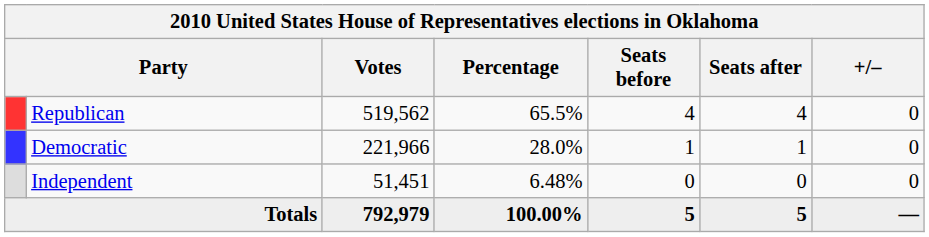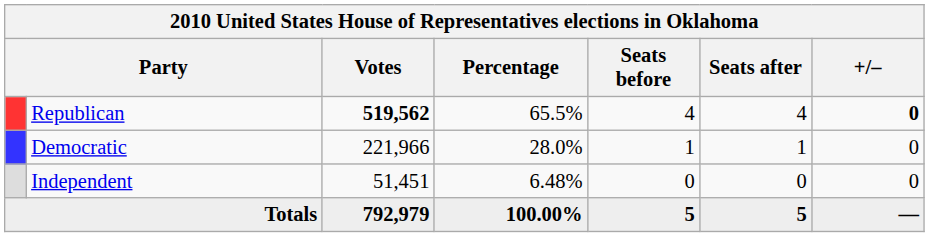(396, 113) normal -> (396, 113) bold
(914, 113) normal -> (914, 113) bold
